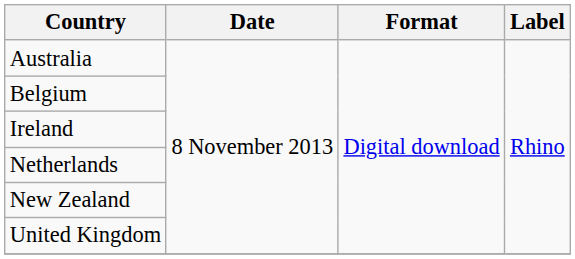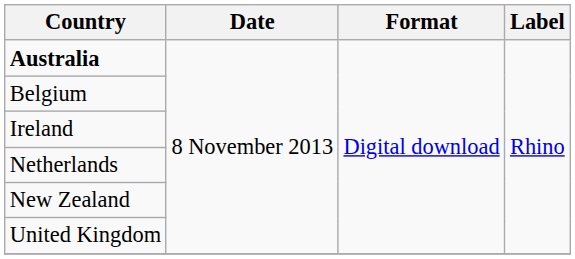(51, 57) normal -> (55, 57) bold
